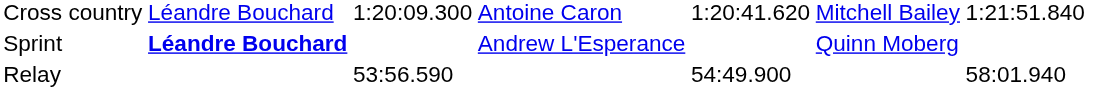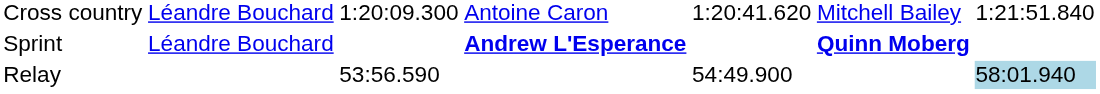(248, 43) bold -> (241, 43) normal
(582, 43) normal -> (575, 43) bold
(887, 43) normal -> (893, 43) bold
(1016, 74) no background -> (1026, 74) lightblue background
